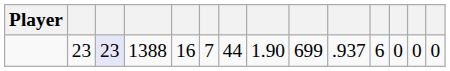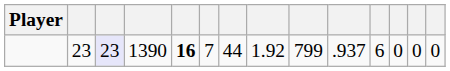(148, 50) 1388 -> (148, 50) 1390
(186, 50) normal -> (186, 50) bold
(268, 50) 1.90 -> (268, 50) 1.92
(308, 50) 699 -> (308, 50) 799
